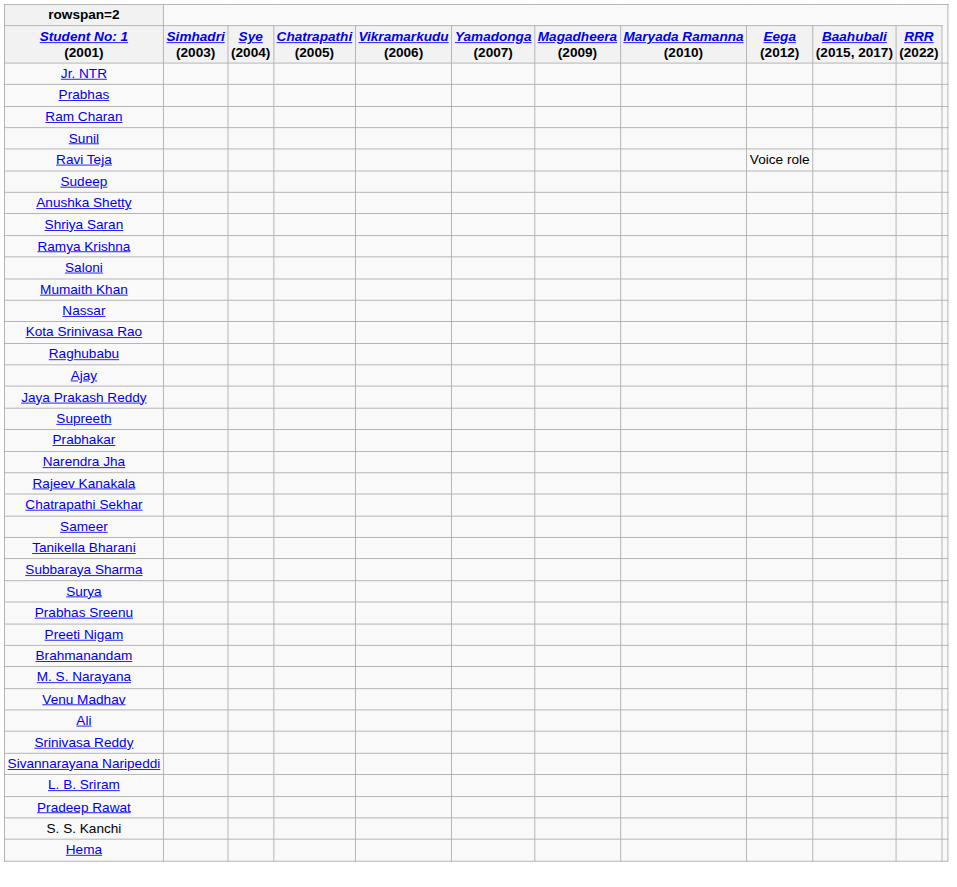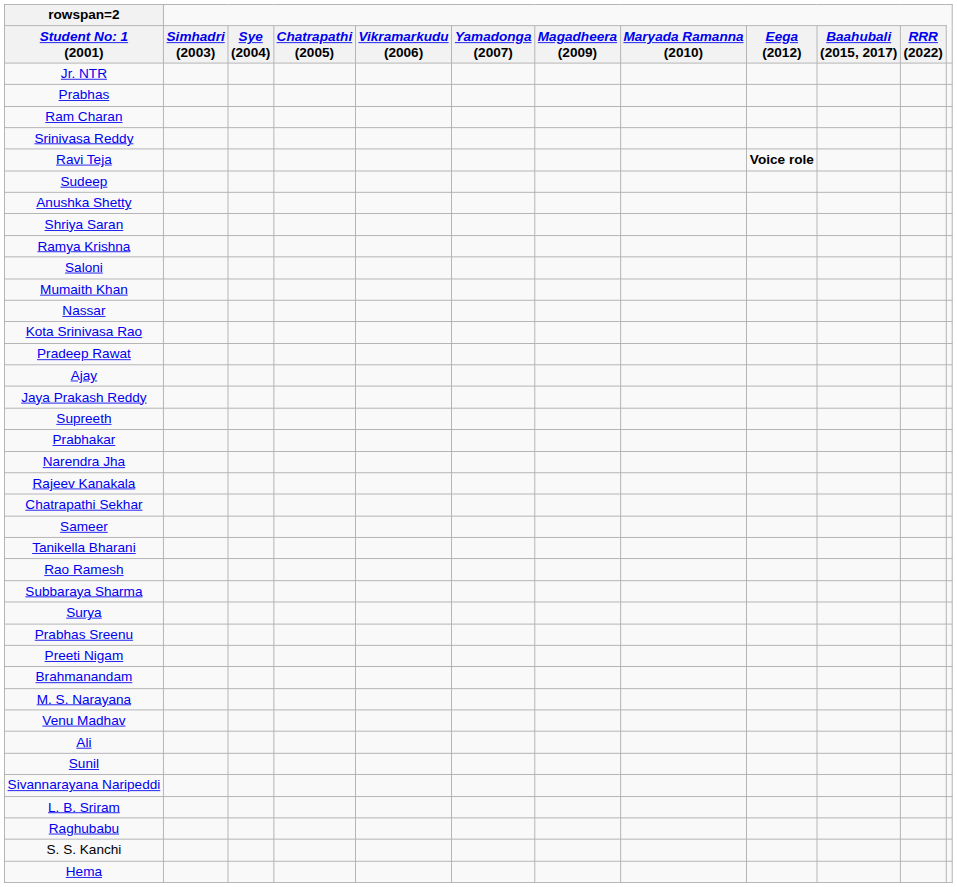rows swapped: (84, 138) <-> (84, 742)
(780, 159) normal -> (782, 159) bold
rows swapped: (84, 807) <-> (84, 354)
+ row: (84, 569)
